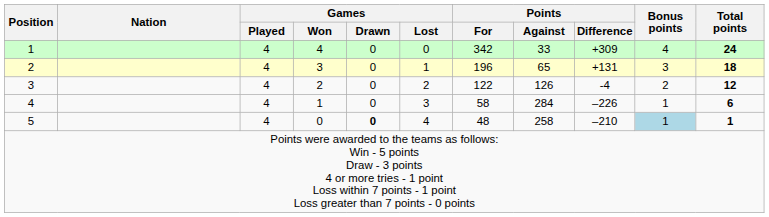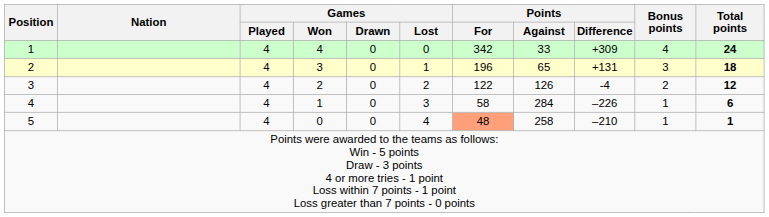(373, 121) bold -> (373, 121) normal
(483, 121) no background -> (483, 121) lightsalmon background
(665, 121) lightblue background -> (665, 121) no background
